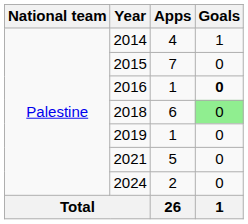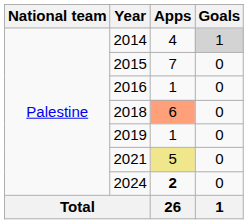(219, 40) no background -> (219, 40) lightgrey background
(219, 87) bold -> (219, 87) normal
(173, 111) no background -> (173, 111) lightsalmon background
(219, 111) lightgreen background -> (219, 111) no background
(173, 159) no background -> (173, 159) khaki background
(173, 183) normal -> (173, 183) bold
